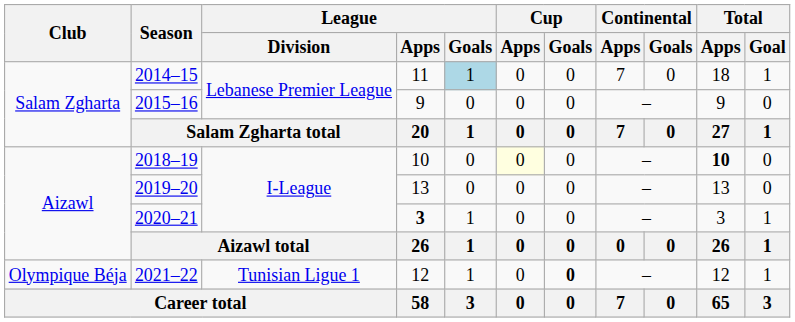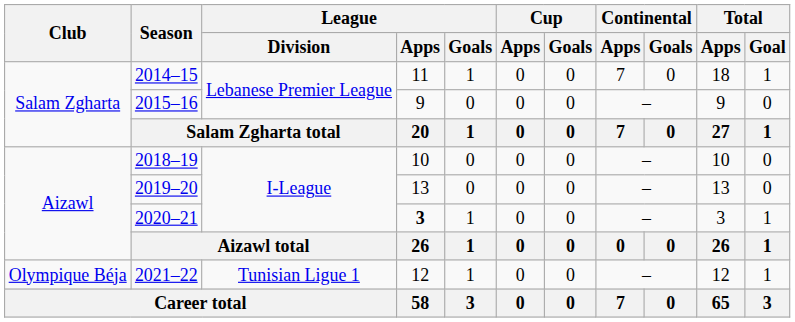(470, 75) lightblue background -> (470, 75) no background
(520, 160) lightyellow background -> (520, 160) no background
(721, 160) bold -> (721, 160) normal
(570, 274) bold -> (570, 274) normal
